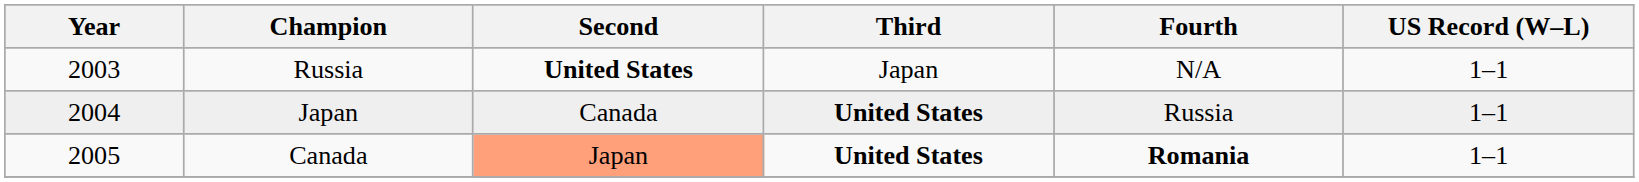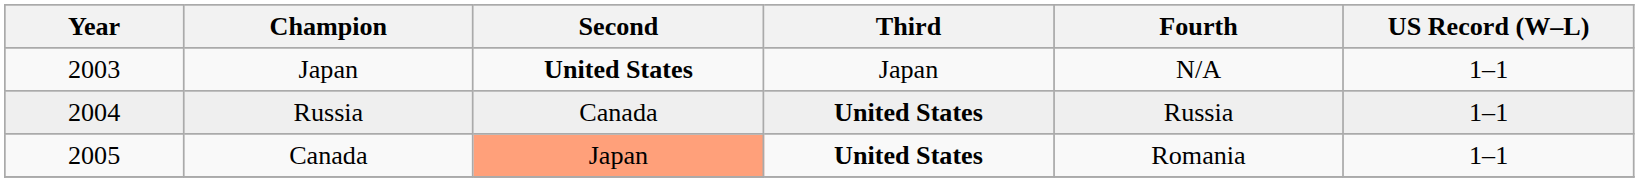(328, 69) Russia -> (328, 69) Japan
(328, 112) Japan -> (328, 112) Russia
(1199, 155) bold -> (1199, 155) normal
